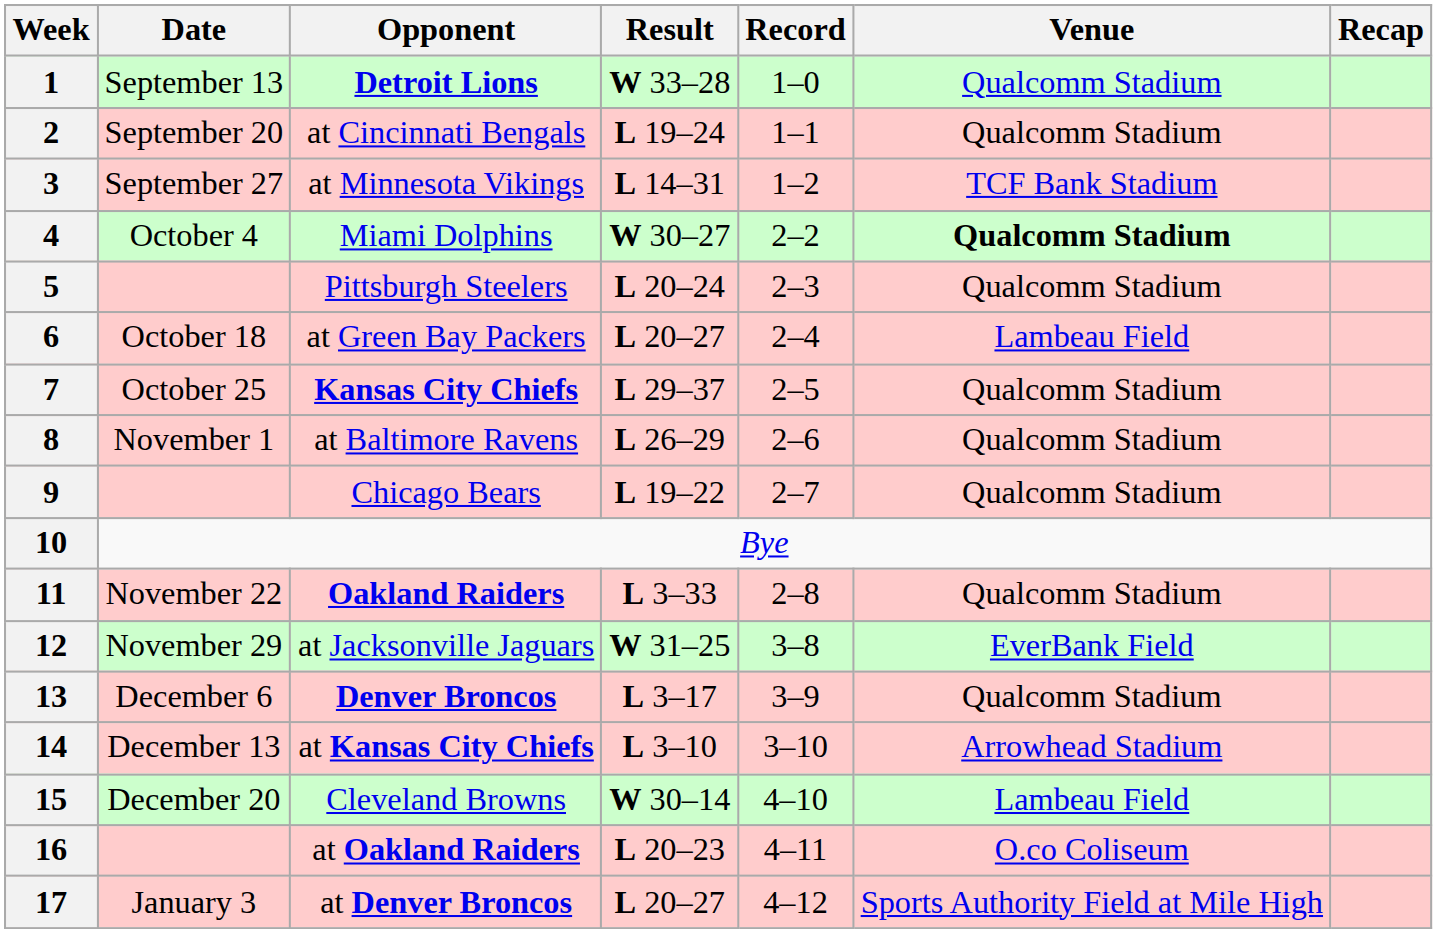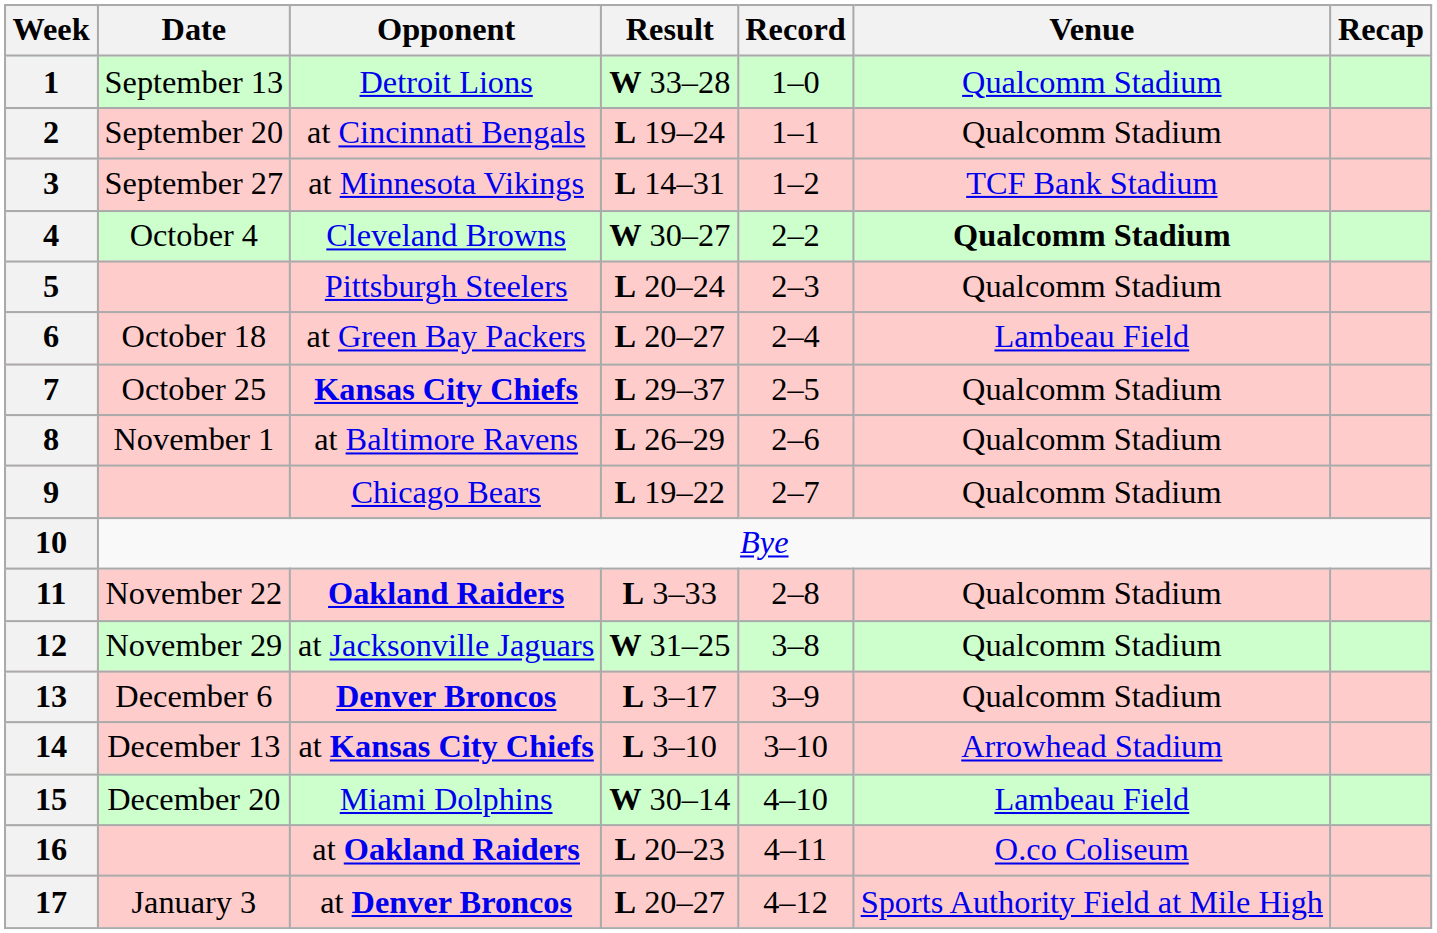(446, 81) bold -> (446, 81) normal
(446, 235) Miami Dolphins -> (446, 235) Cleveland Browns
(1092, 645) EverBank Field -> (1092, 645) Qualcomm Stadium
(446, 798) Cleveland Browns -> (446, 798) Miami Dolphins
